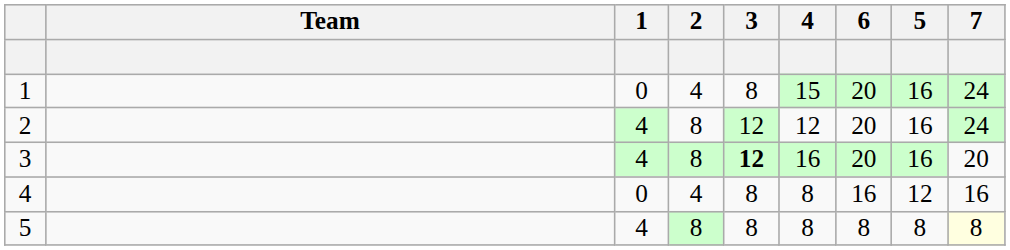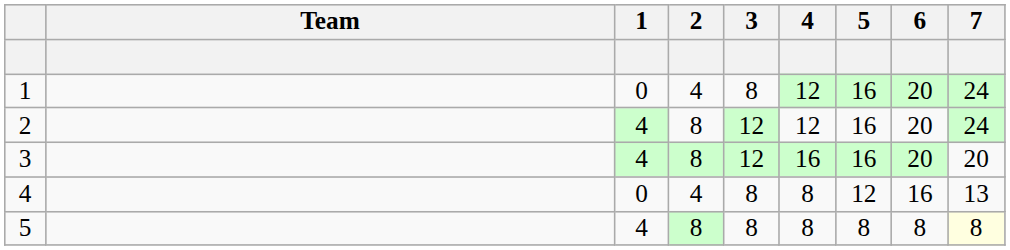columns swapped: (920, 56) <-> (864, 56)
(808, 90) 15 -> (808, 90) 12
(752, 159) bold -> (752, 159) normal
(976, 193) 16 -> (976, 193) 13
